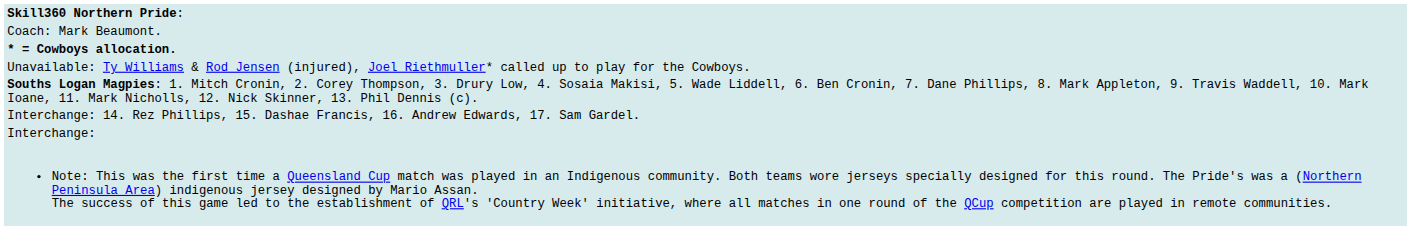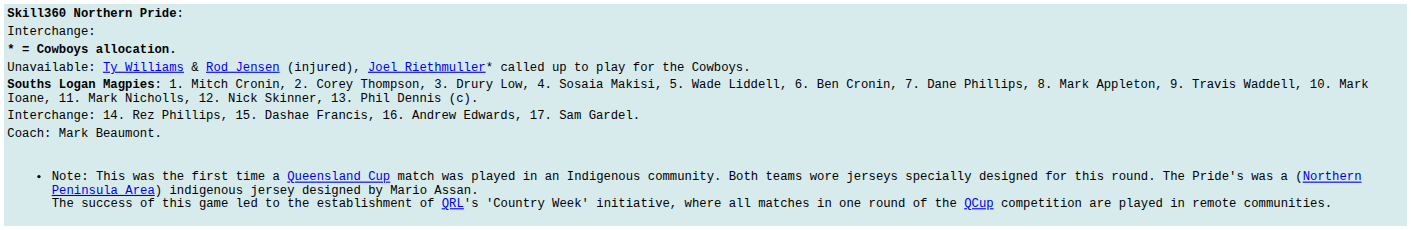(85, 32) Coach: Mark Beaumont. -> (51, 32) Interchange:
(51, 134) Interchange: -> (85, 134) Coach: Mark Beaumont.
